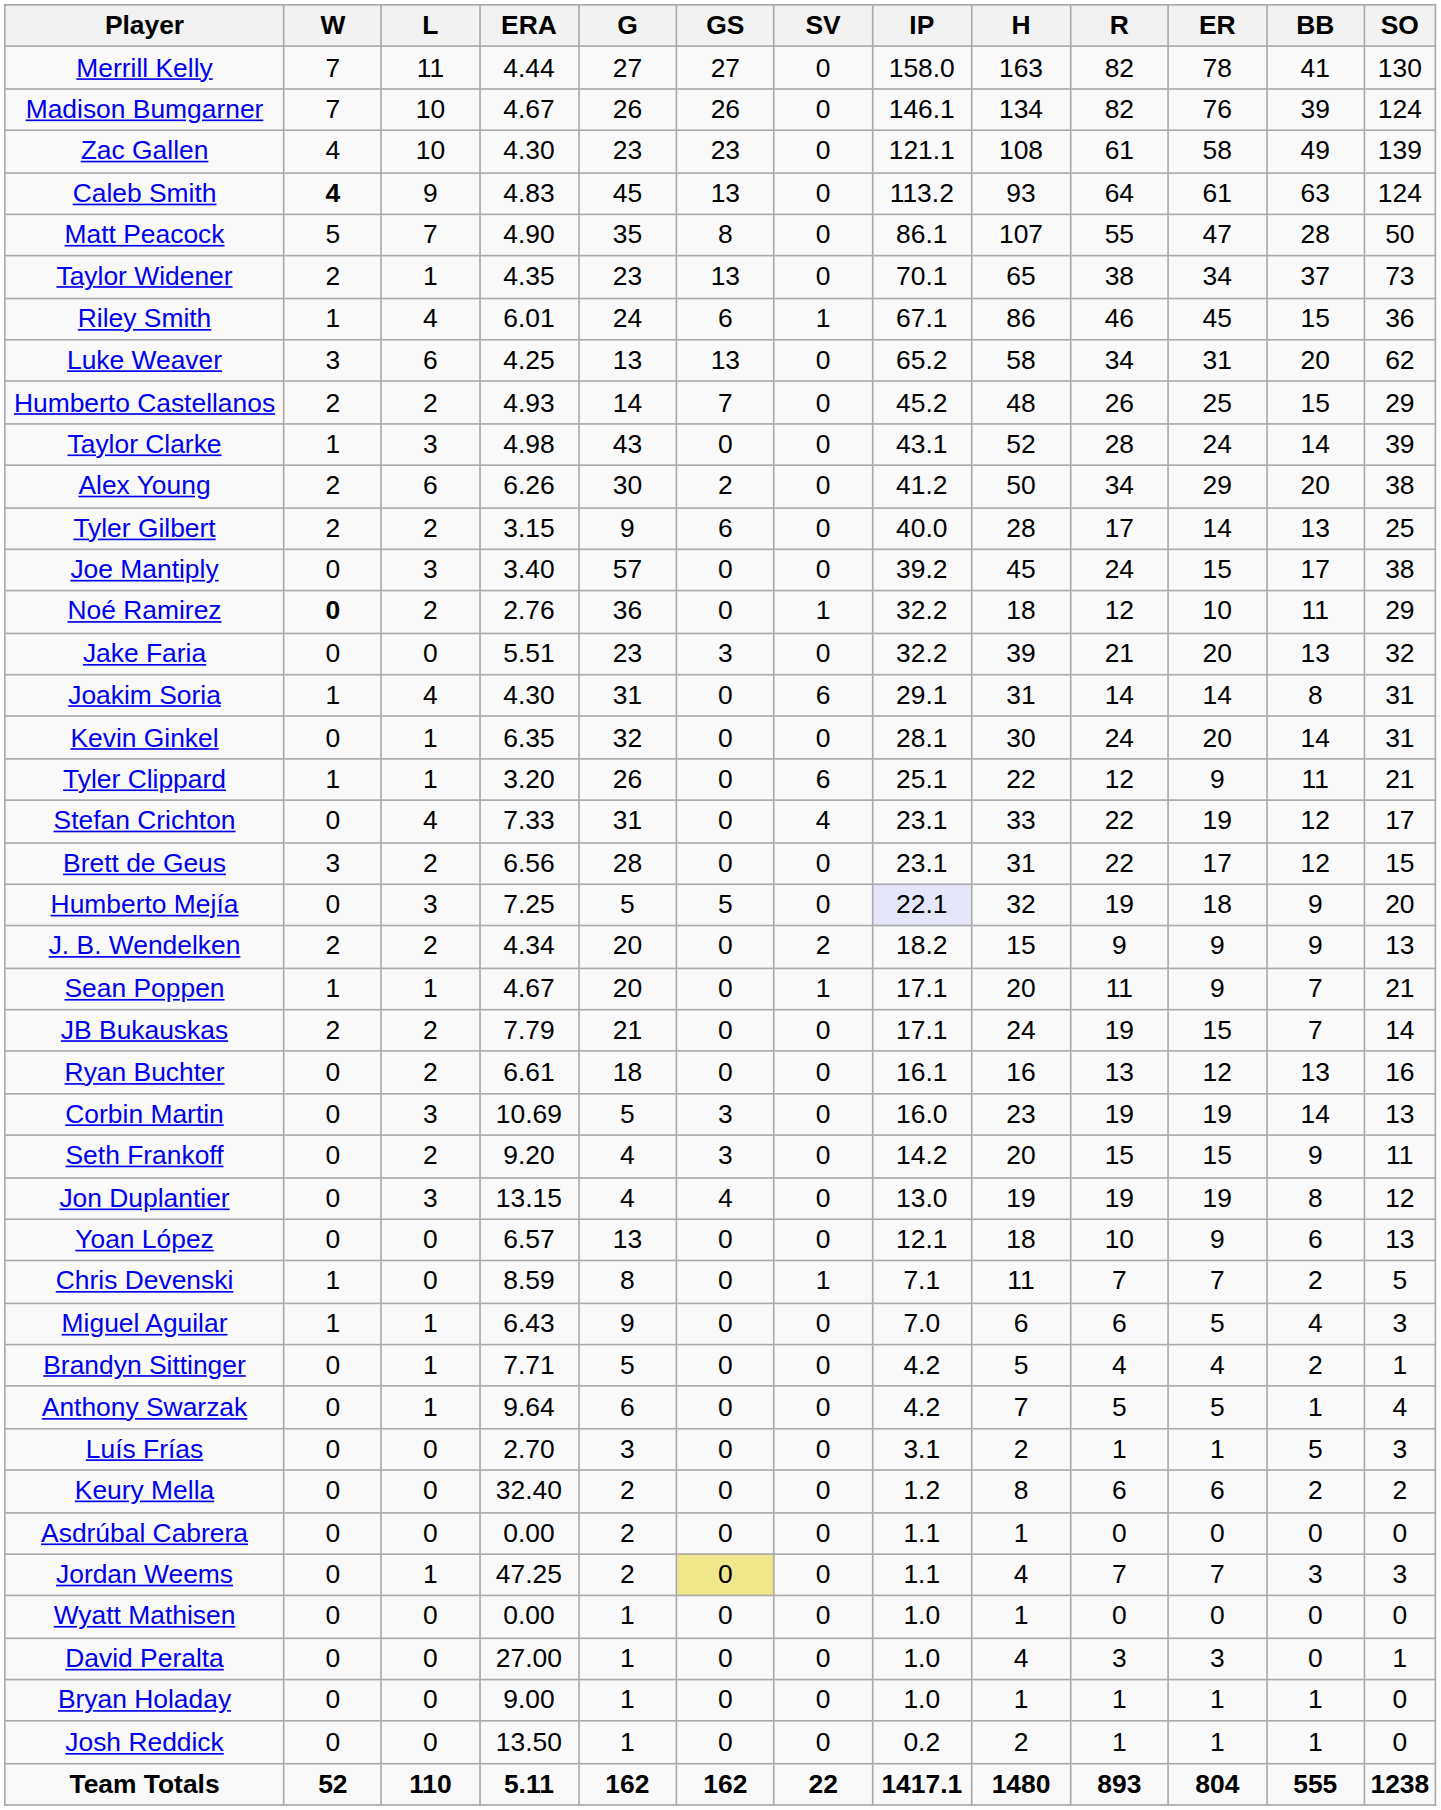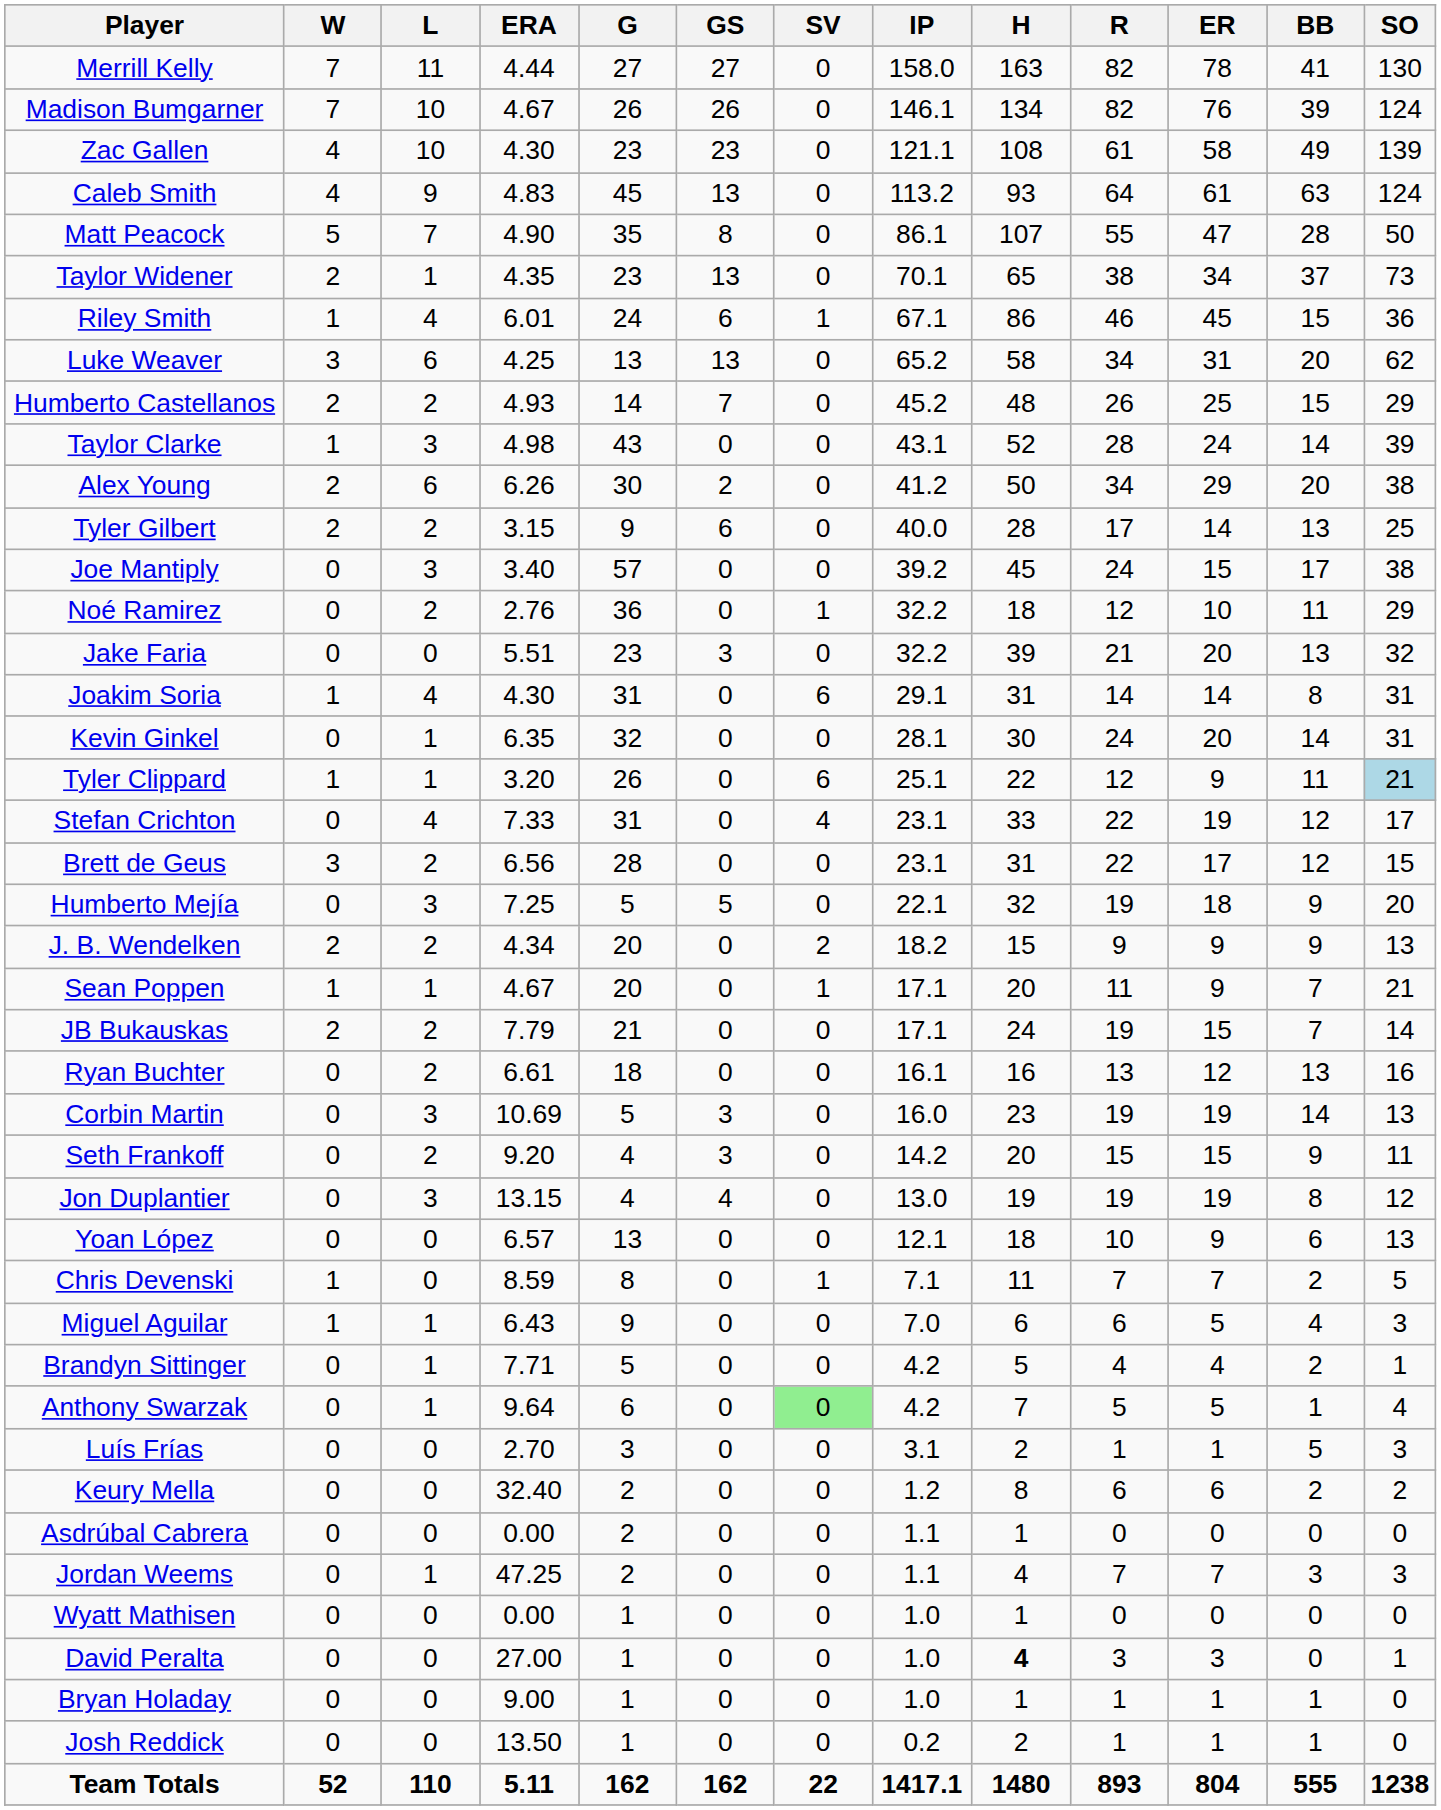(333, 192) bold -> (333, 192) normal
(333, 611) bold -> (333, 611) normal
(1400, 779) no background -> (1400, 779) lightblue background
(922, 904) lavender background -> (922, 904) no background
(823, 1407) no background -> (823, 1407) lightgreen background
(725, 1574) khaki background -> (725, 1574) no background
(1021, 1658) normal -> (1021, 1658) bold
